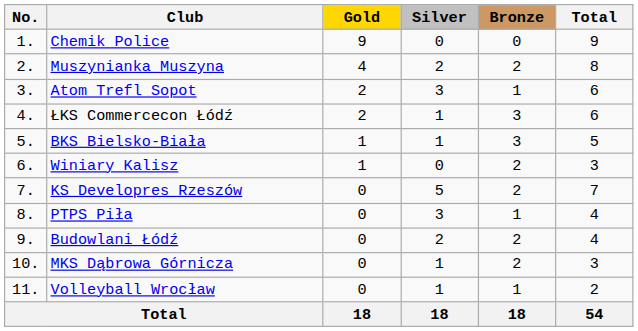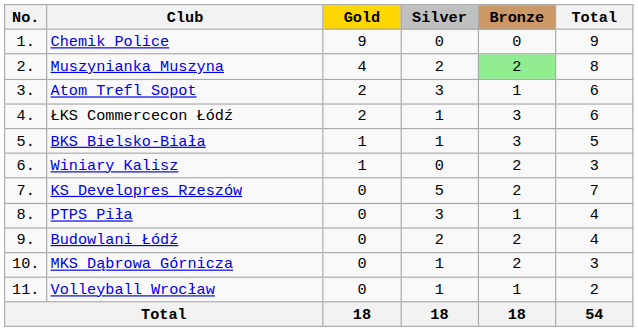(517, 67) no background -> (517, 67) lightgreen background
